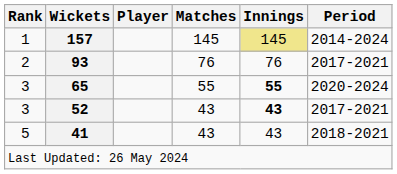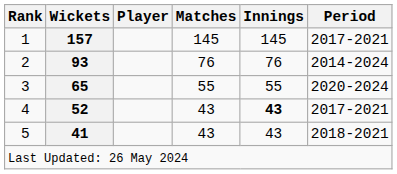(274, 40) khaki background -> (274, 40) no background
(350, 40) 2014-2024 -> (350, 40) 2017-2021
(350, 63) 2017-2021 -> (350, 63) 2014-2024
(274, 87) bold -> (274, 87) normal
(25, 110) 3 -> (25, 110) 4
